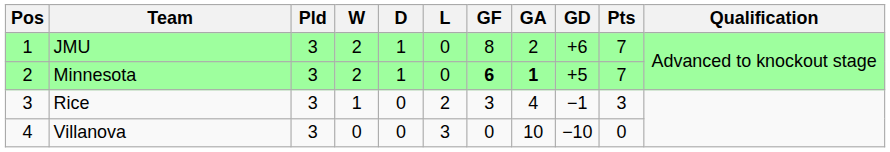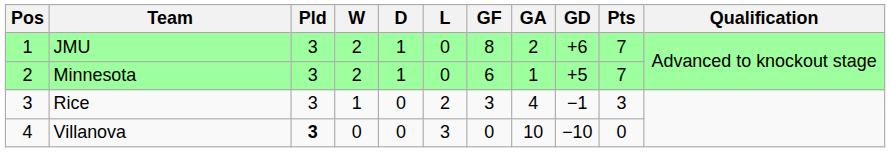(489, 75) bold -> (489, 75) normal
(533, 75) bold -> (533, 75) normal
(313, 132) normal -> (313, 132) bold
